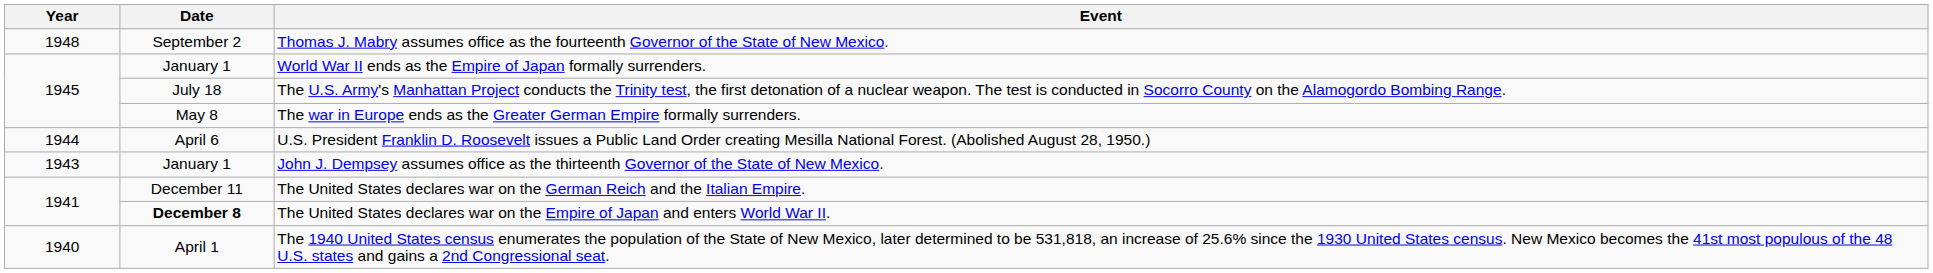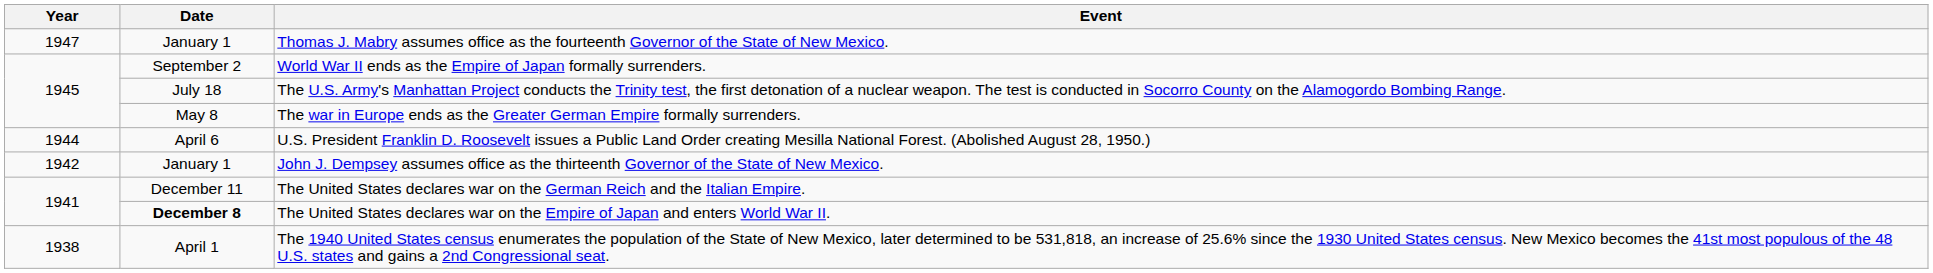(62, 41) 1948 -> (62, 41) 1947
(197, 41) September 2 -> (197, 41) January 1
(197, 66) January 1 -> (197, 66) September 2
(62, 164) 1943 -> (62, 164) 1942
(62, 247) 1940 -> (62, 247) 1938
